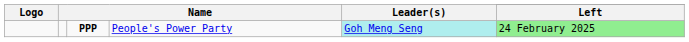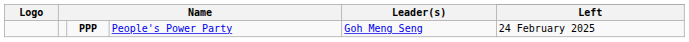(384, 29) paleturquoise background -> (384, 29) no background
(547, 29) lightgreen background -> (547, 29) no background
